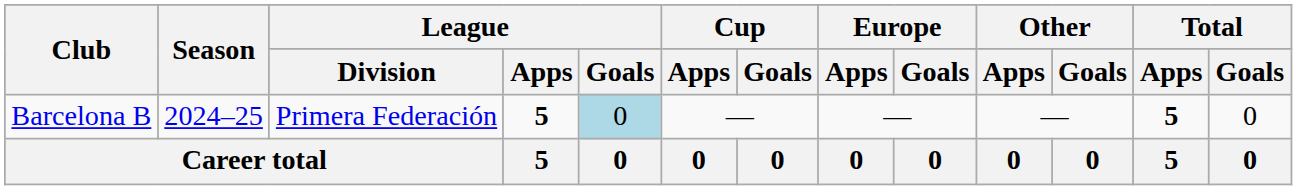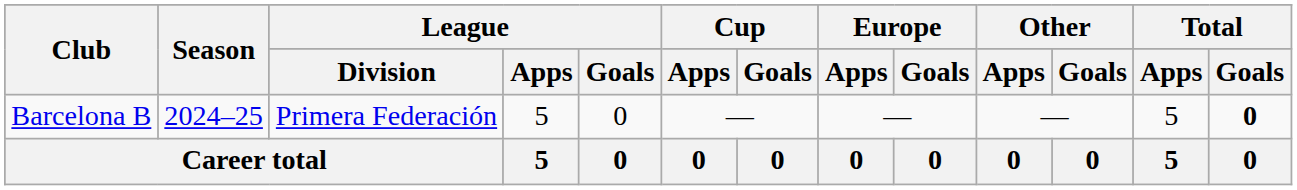(541, 116) bold -> (541, 116) normal
(620, 116) lightblue background -> (620, 116) no background
(1171, 116) bold -> (1171, 116) normal
(1250, 116) normal -> (1250, 116) bold
